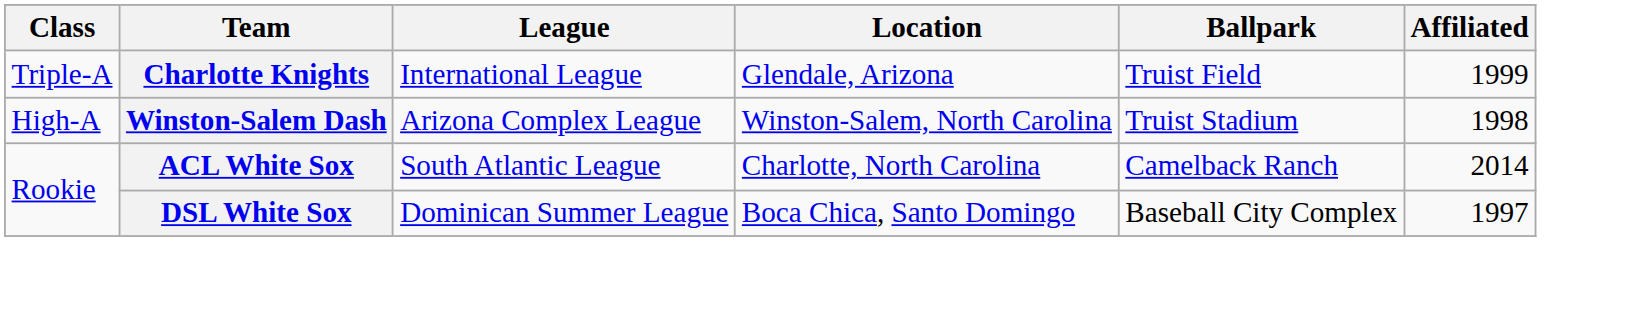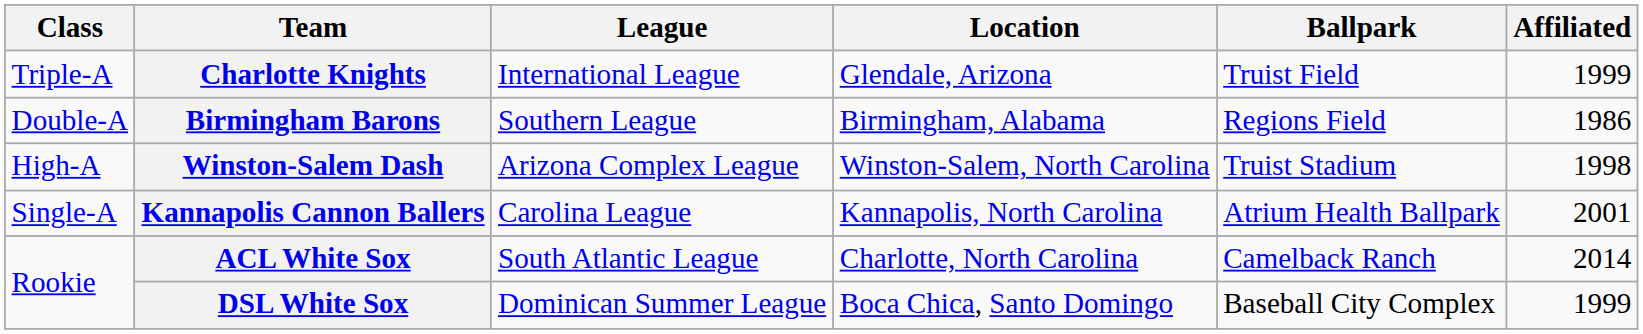+ row: (313, 119)
+ row: (313, 212)
(1499, 212) 1997 -> (1602, 304) 1999
